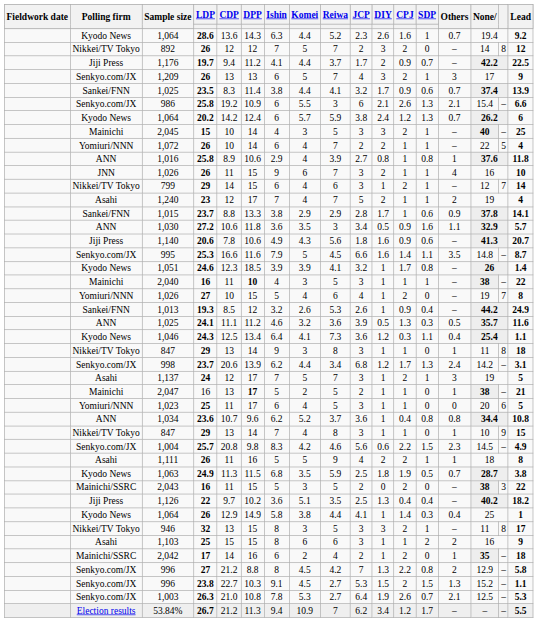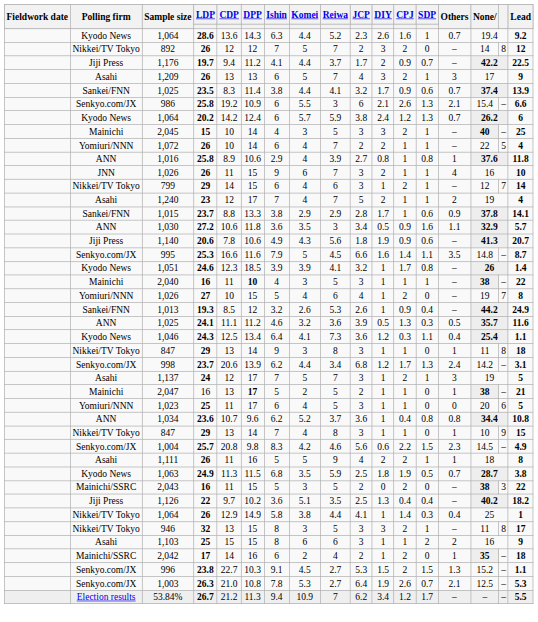(106, 77) Senkyo.com/JX -> (106, 77) Asahi
(383, 241) 1.6 -> (383, 241) 1.9
(106, 515) Kyodo News -> (106, 515) Nikkei/TV Tokyo
- row: (168, 570)
